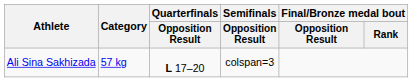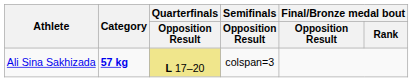(114, 63) normal -> (114, 63) bold
(185, 69) no background -> (185, 69) khaki background
